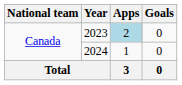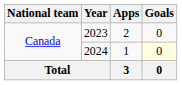(126, 32) lightblue background -> (126, 32) no background
(159, 51) no background -> (159, 51) lightyellow background
